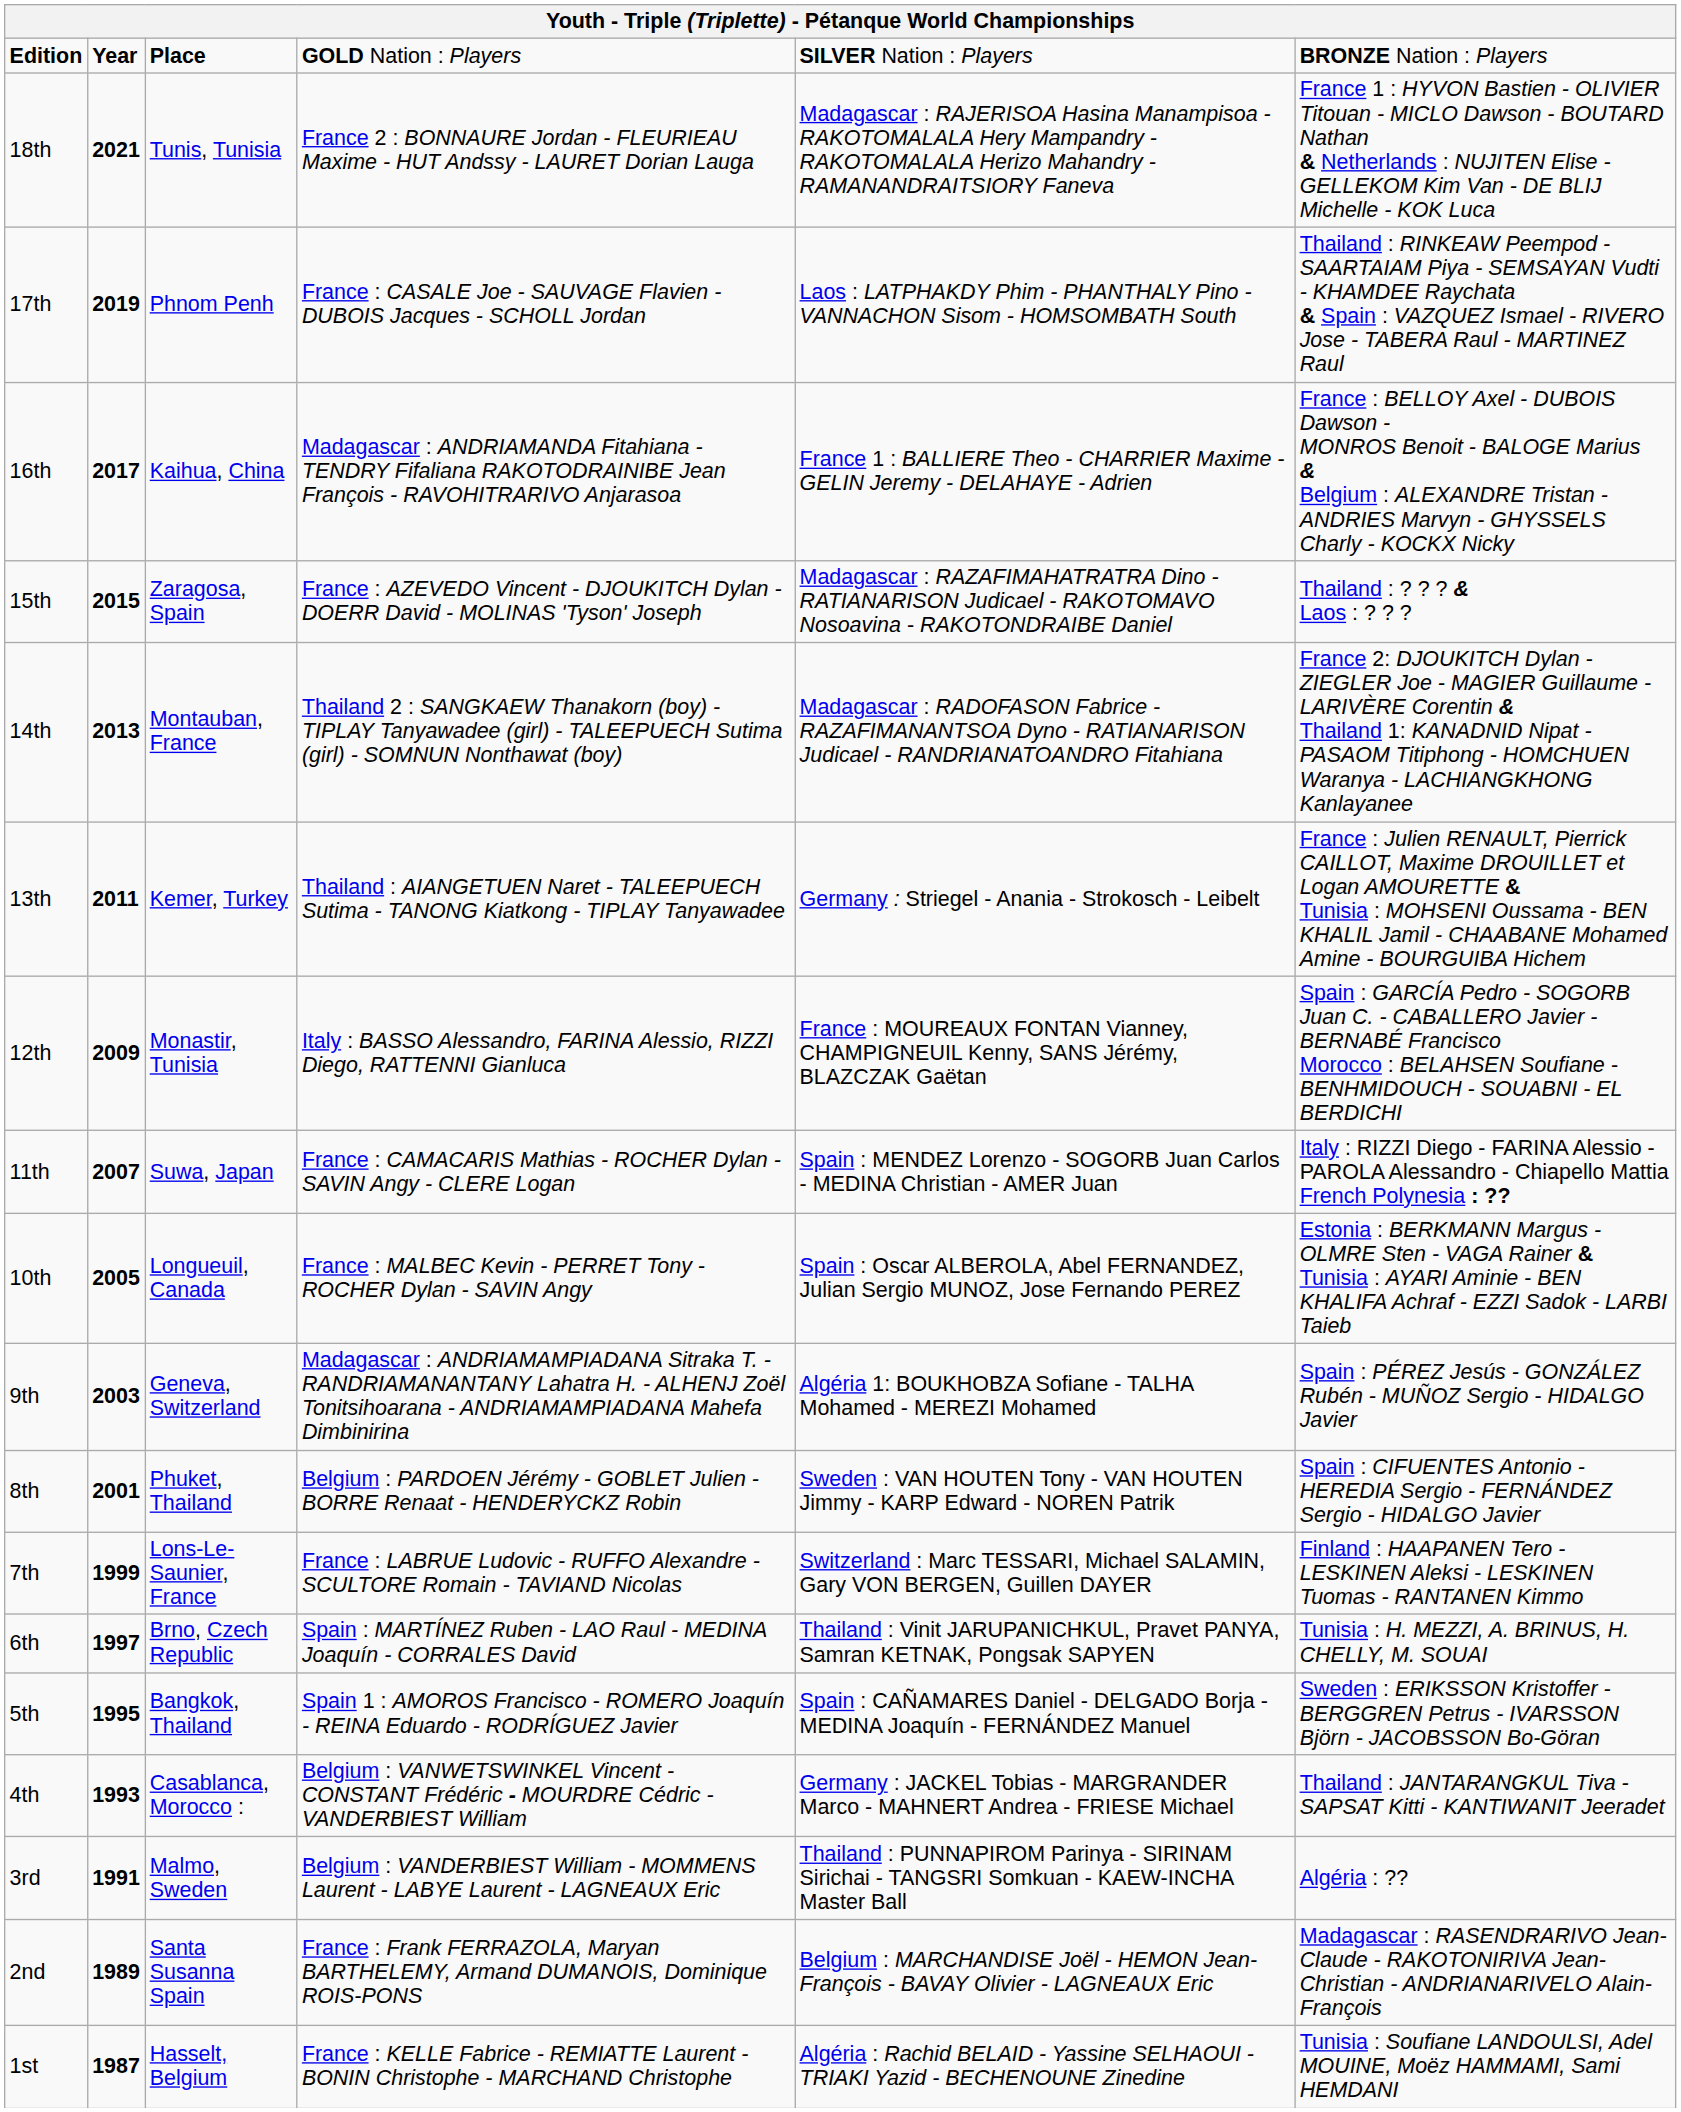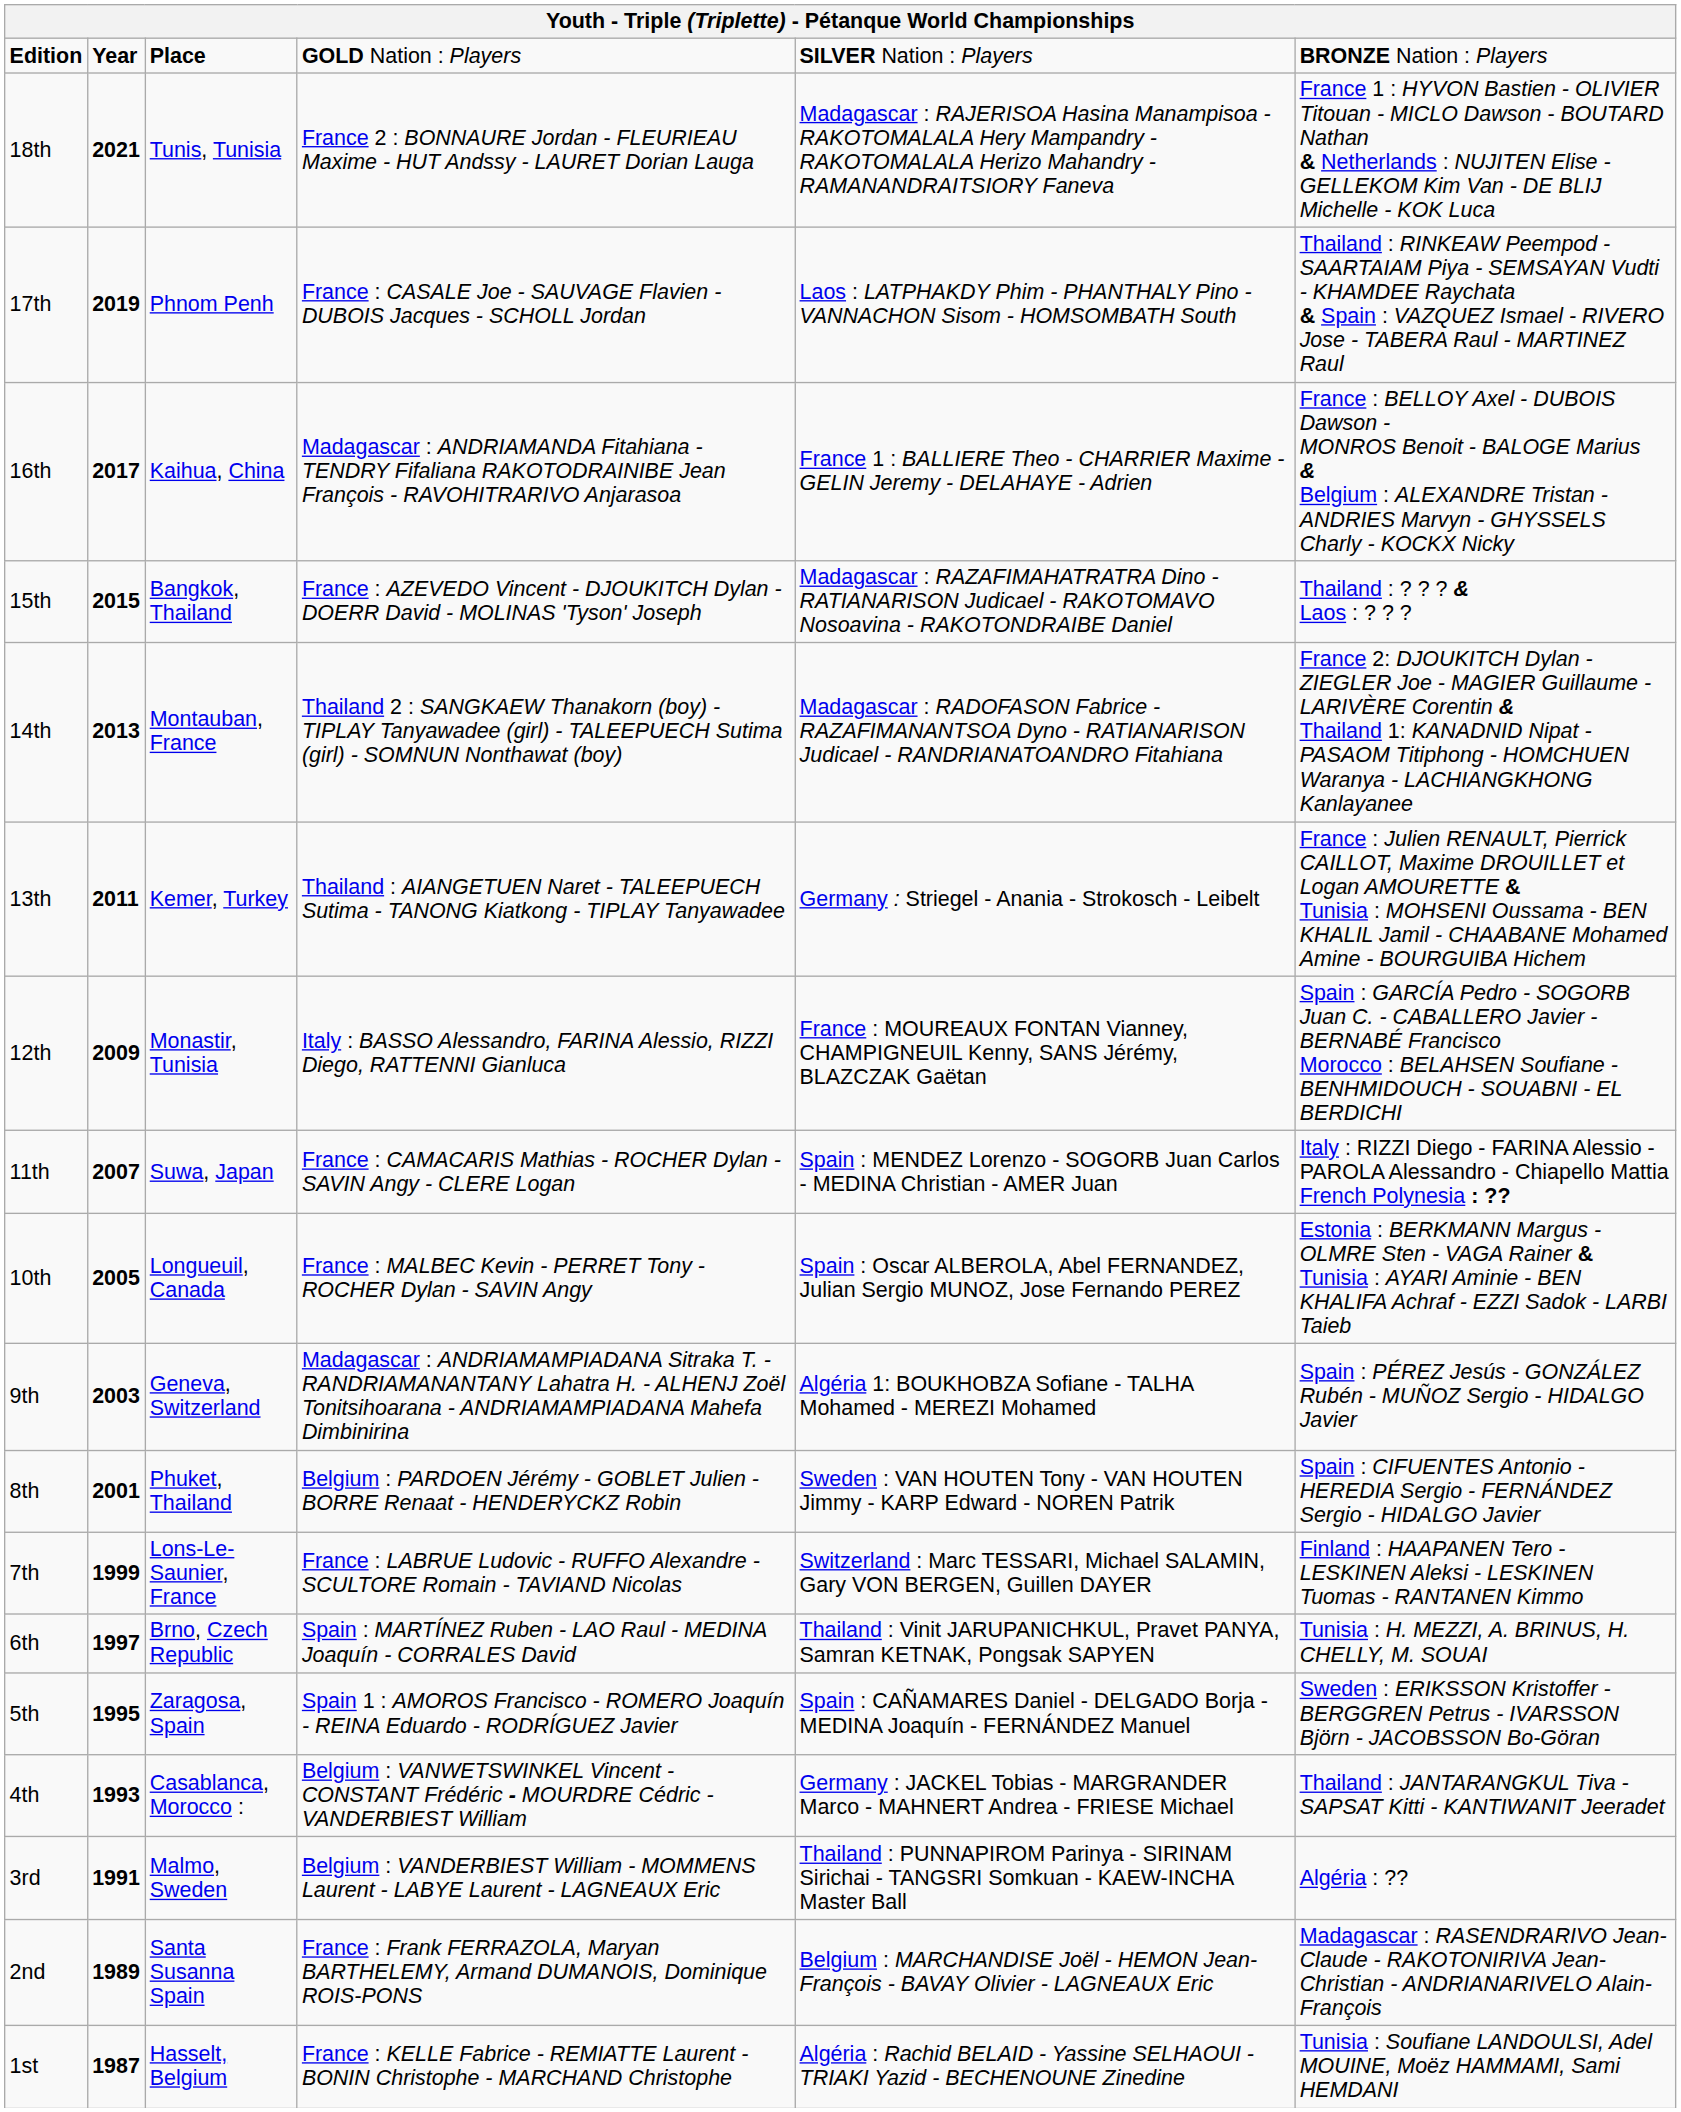(198, 601) Zaragosa, Spain -> (194, 601) Bangkok, Thailand
(194, 1713) Bangkok, Thailand -> (198, 1713) Zaragosa, Spain
